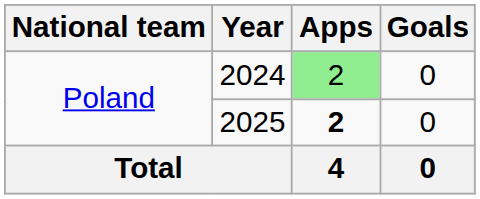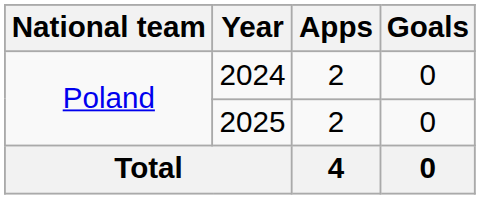(336, 74) lightgreen background -> (336, 74) no background
(336, 121) bold -> (336, 121) normal
